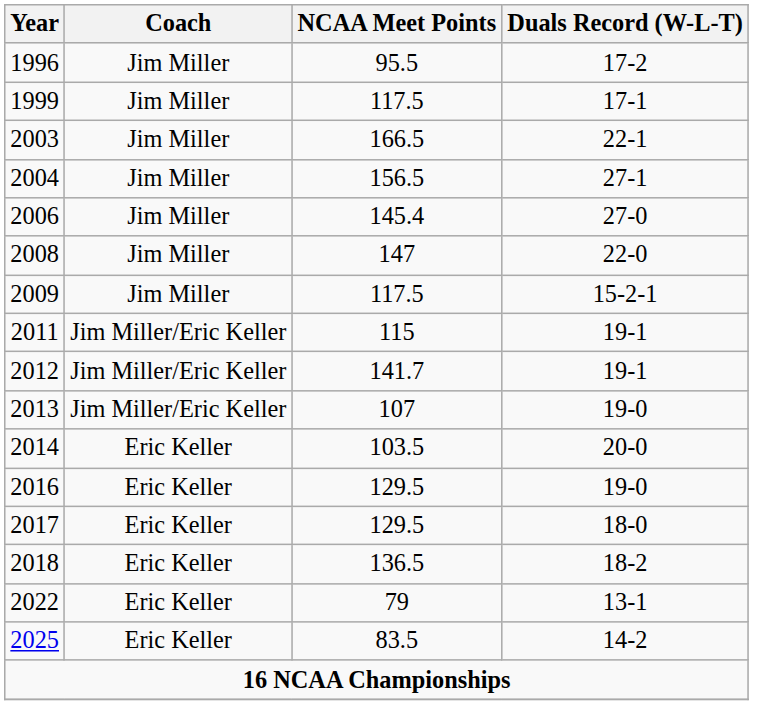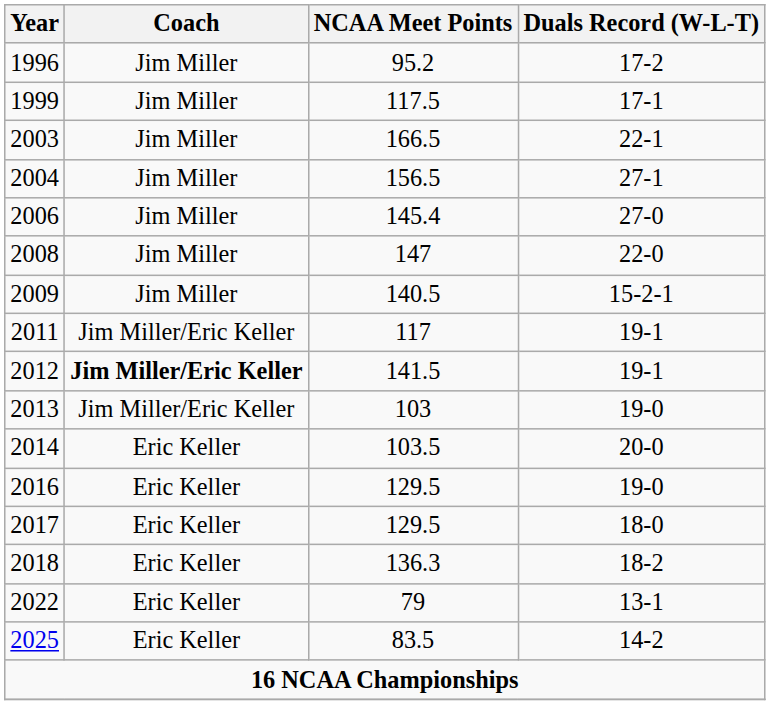(397, 62) 95.5 -> (413, 62) 95.2
(397, 293) 117.5 -> (413, 293) 140.5
(397, 332) 115 -> (413, 332) 117
(178, 370) normal -> (186, 370) bold
(397, 370) 141.7 -> (413, 370) 141.5
(397, 409) 107 -> (413, 409) 103
(397, 563) 136.5 -> (413, 563) 136.3
